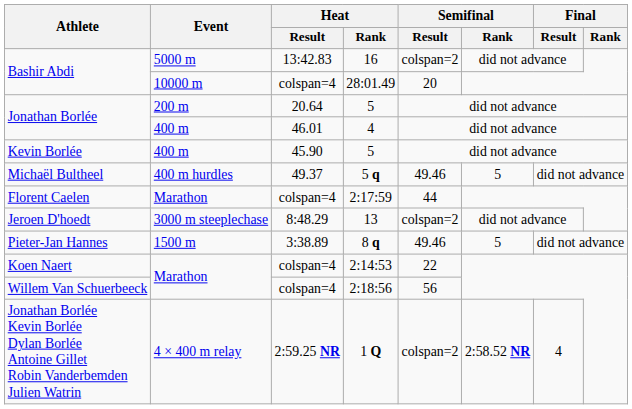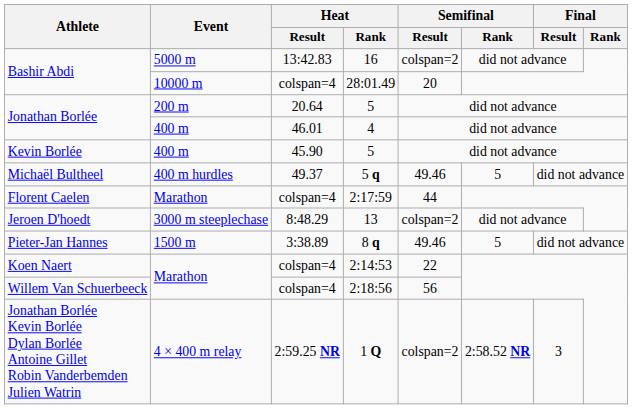(558, 352) 4 -> (558, 352) 3
